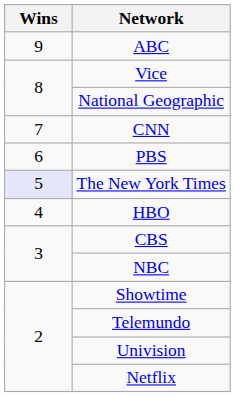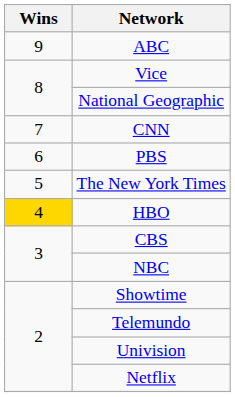(39, 184) lavender background -> (39, 184) no background
(39, 211) no background -> (39, 211) gold background
